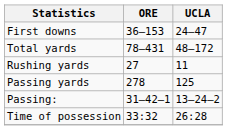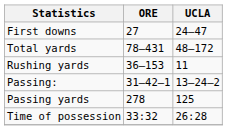(145, 31) 36–153 -> (132, 31) 27
(132, 65) 27 -> (145, 65) 36–153
rows swapped: (48, 82) <-> (32, 99)
